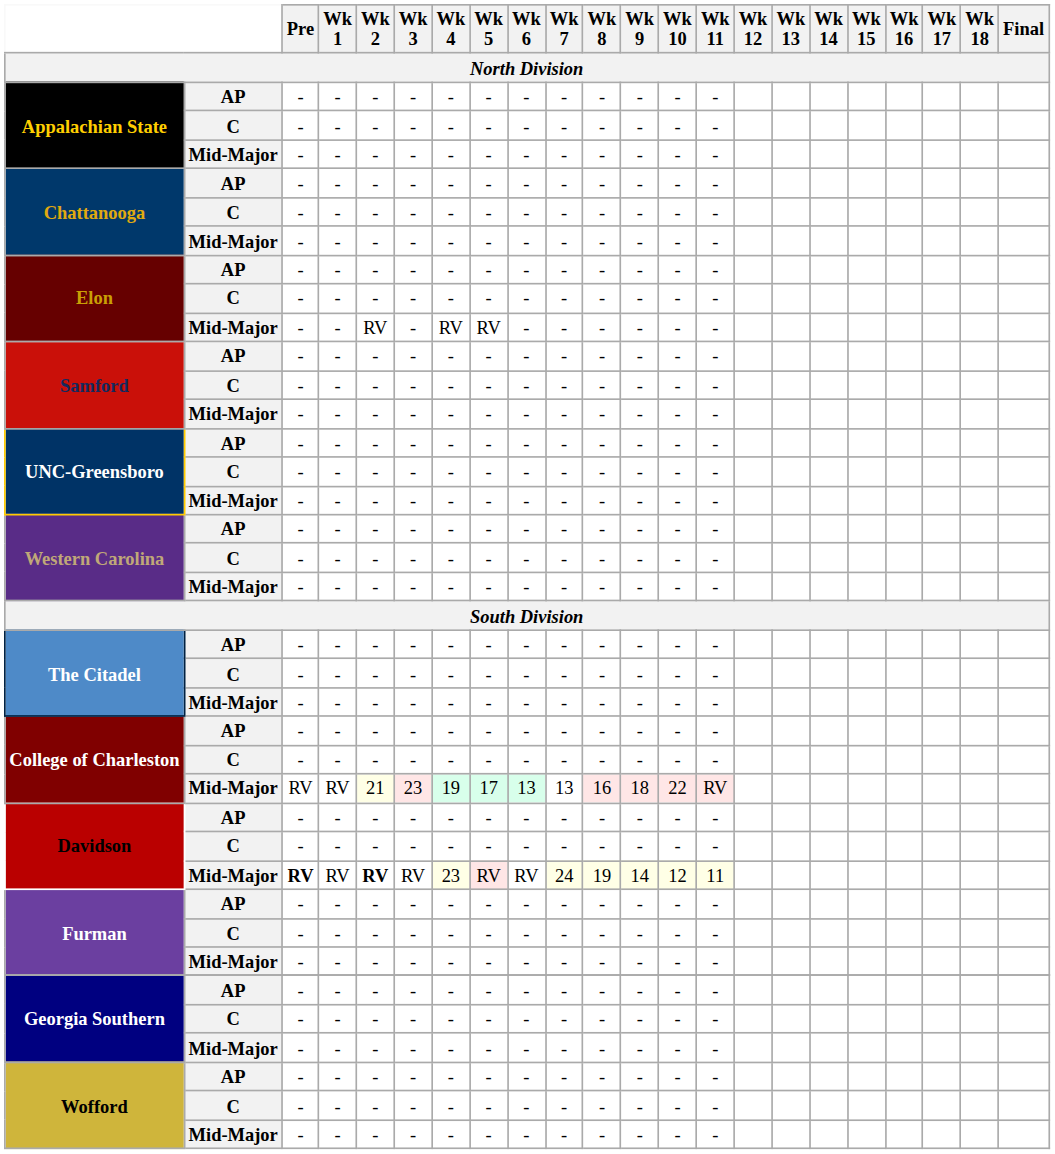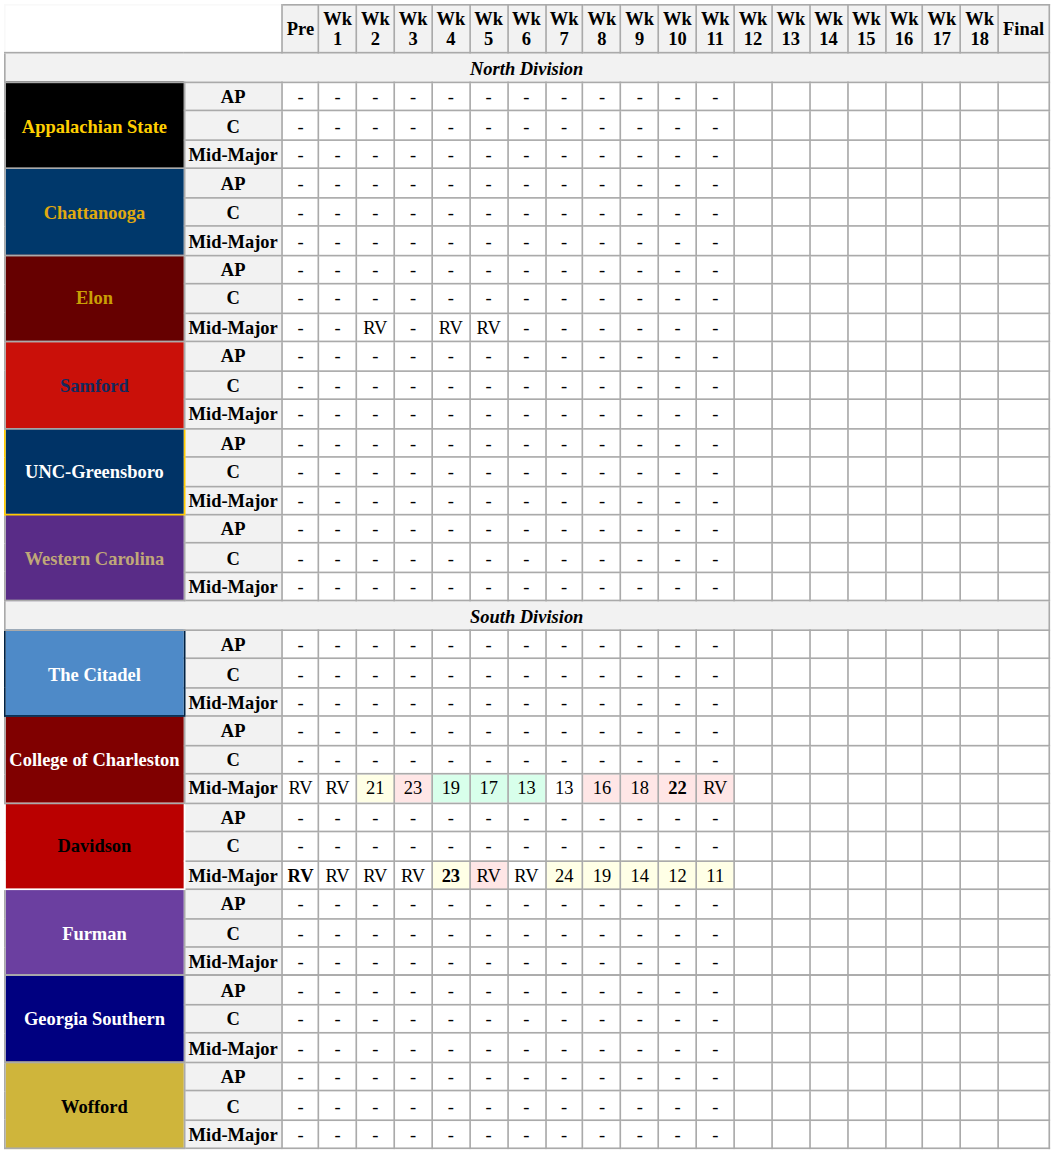(677, 789) normal -> (677, 789) bold
(375, 875) bold -> (375, 875) normal
(451, 875) normal -> (451, 875) bold
